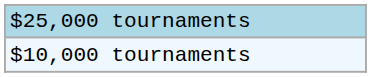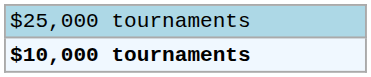(130, 55) normal -> (130, 55) bold
